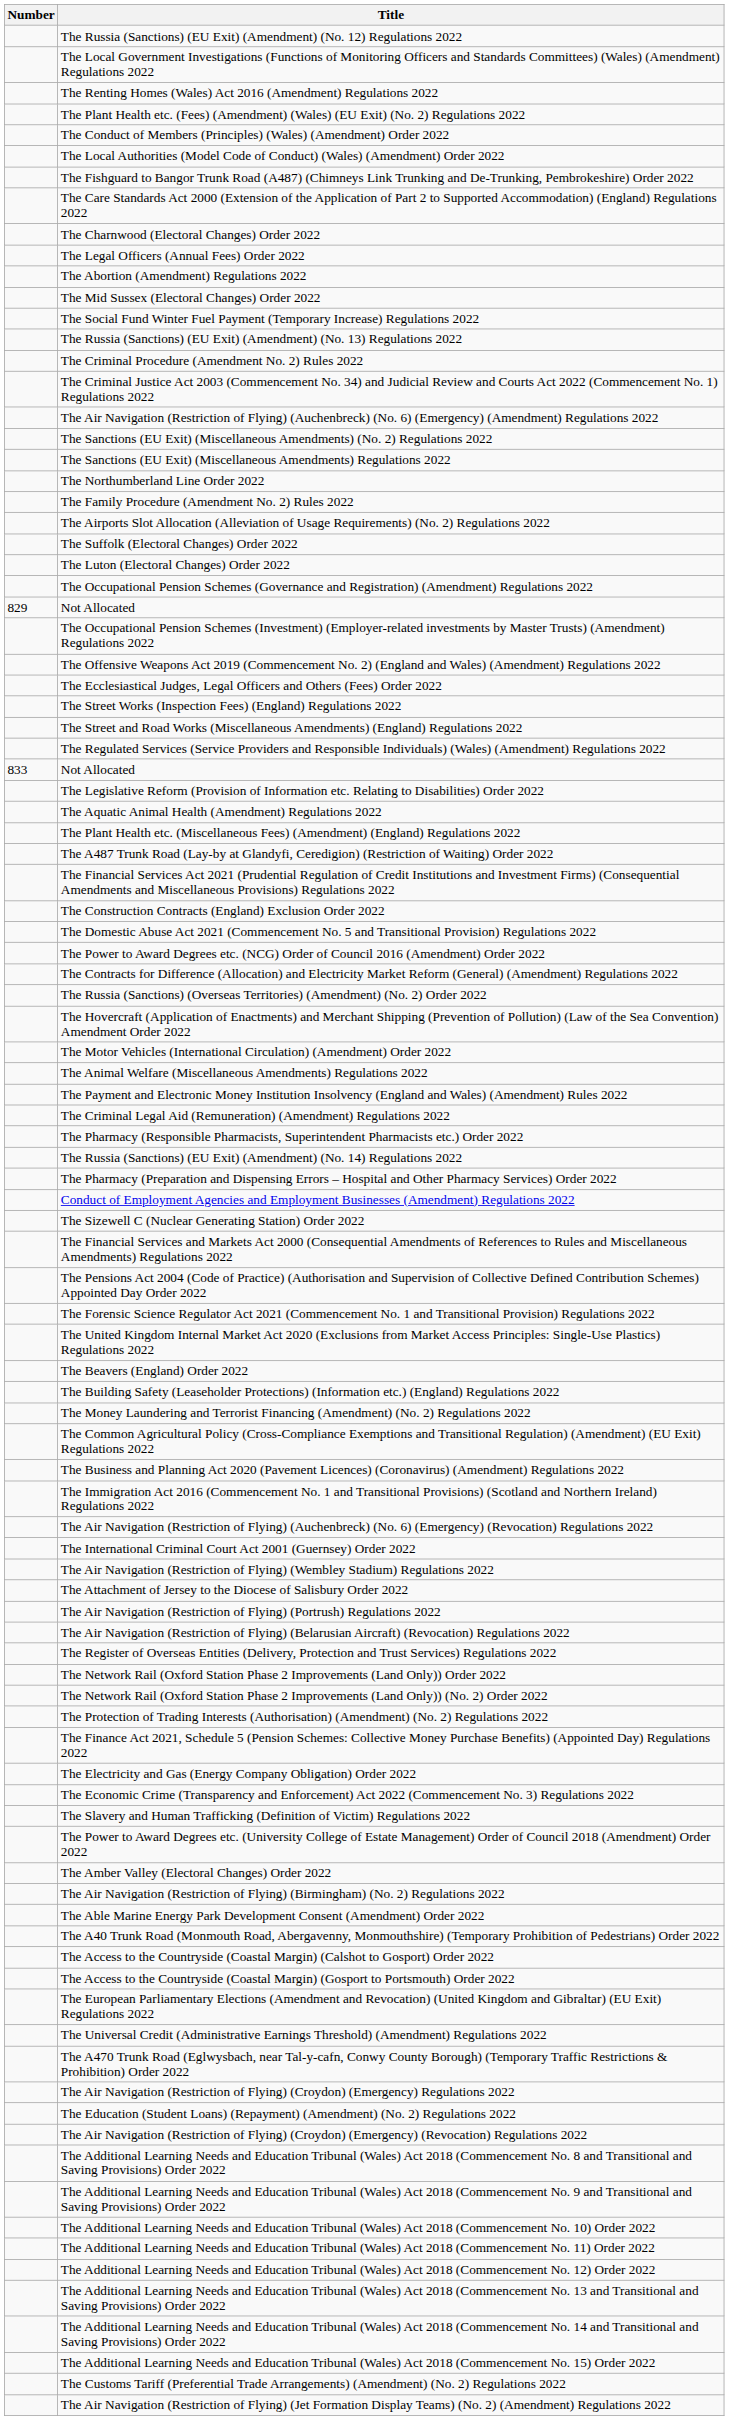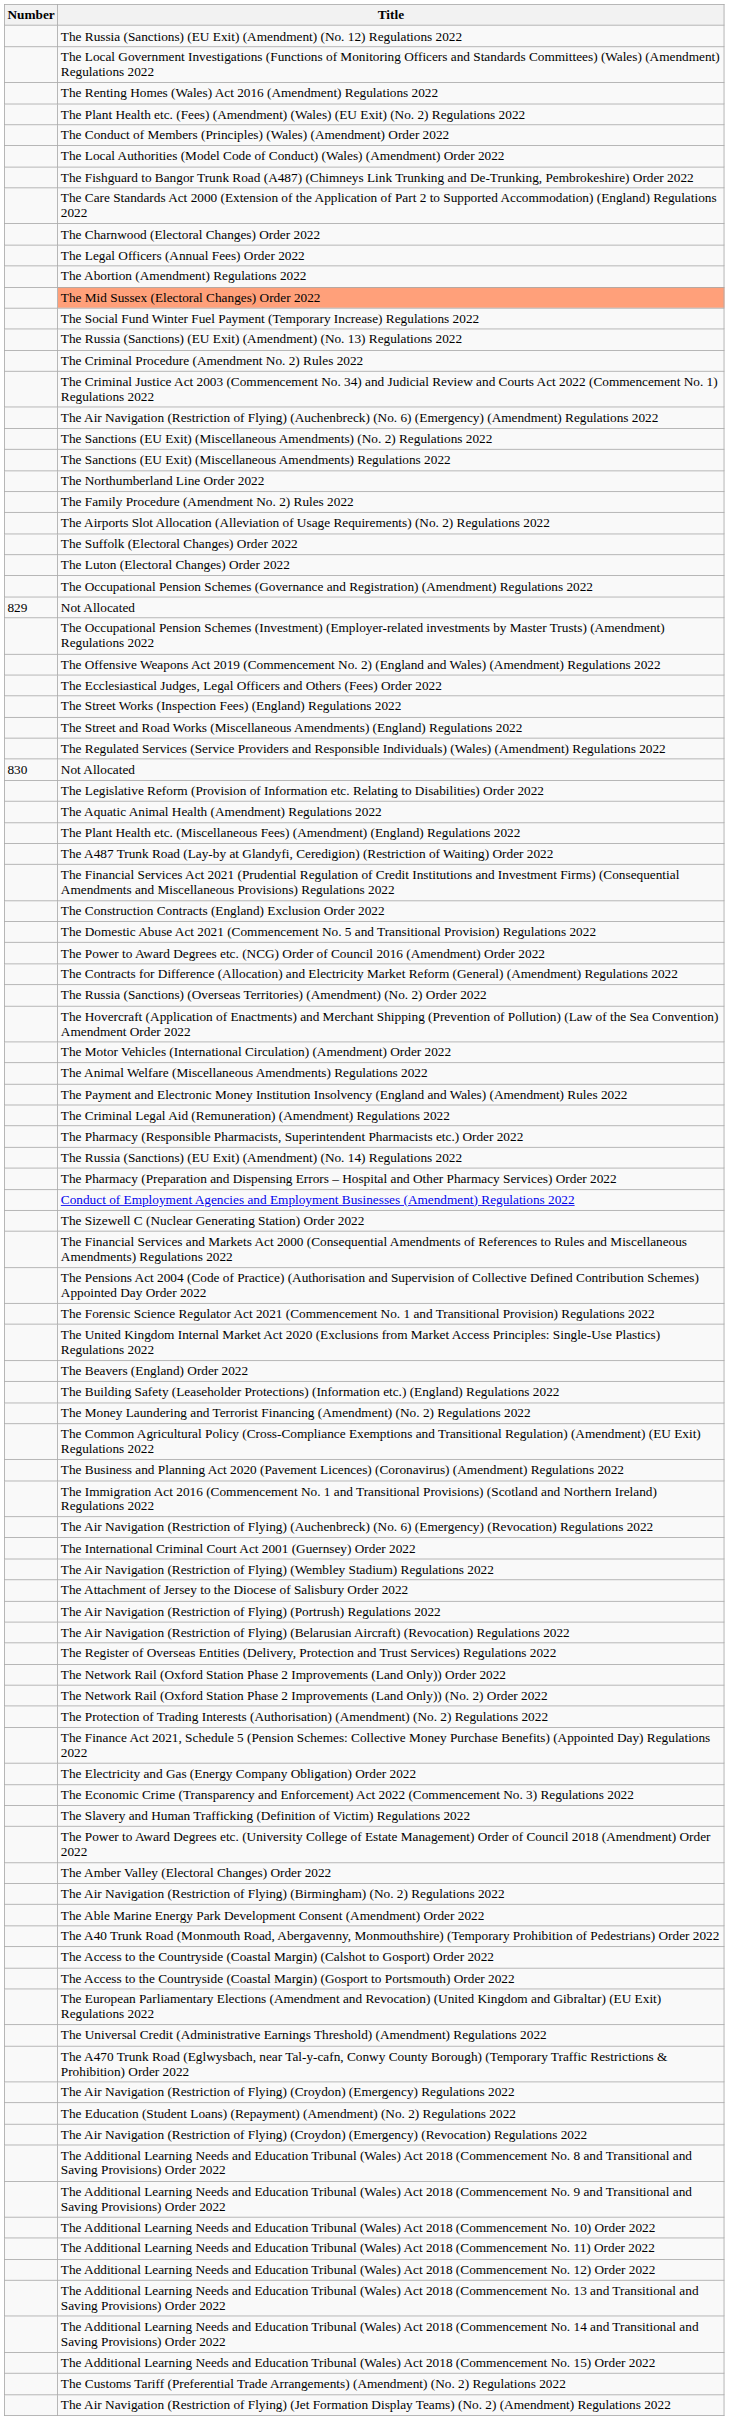(191, 297) no background -> (191, 297) lightsalmon background
(17, 769) 833 -> (17, 769) 830
